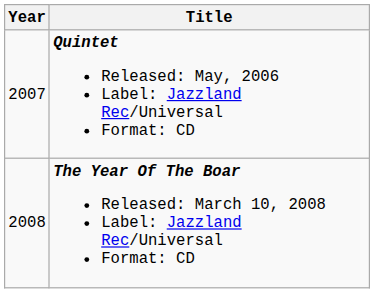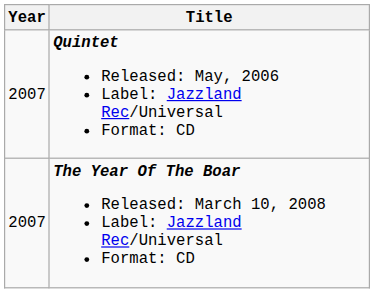(27, 223) 2008 -> (27, 223) 2007
